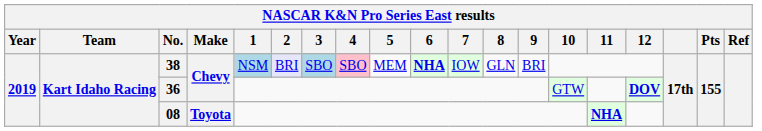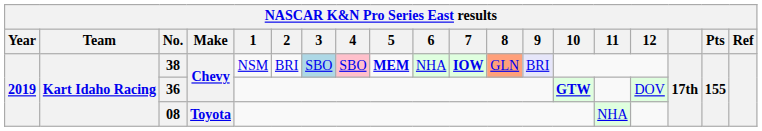(253, 65) lightblue background -> (253, 65) no background
(287, 65) lavender background -> (287, 65) no background
(390, 65) normal -> (391, 65) bold
(429, 65) bold -> (431, 65) normal
(466, 65) normal -> (468, 65) bold
(501, 65) no background -> (505, 65) lightsalmon background
(534, 65) no background -> (538, 65) lavender background
(568, 89) normal -> (573, 89) bold
(645, 89) bold -> (650, 89) normal
(607, 113) bold -> (612, 113) normal
